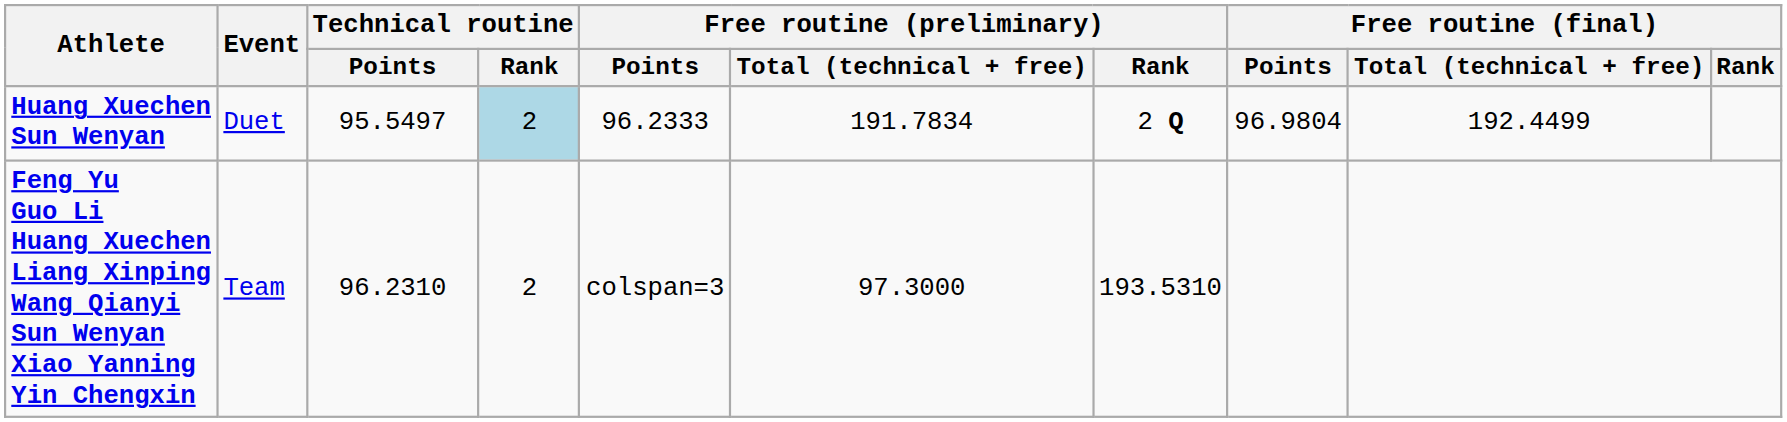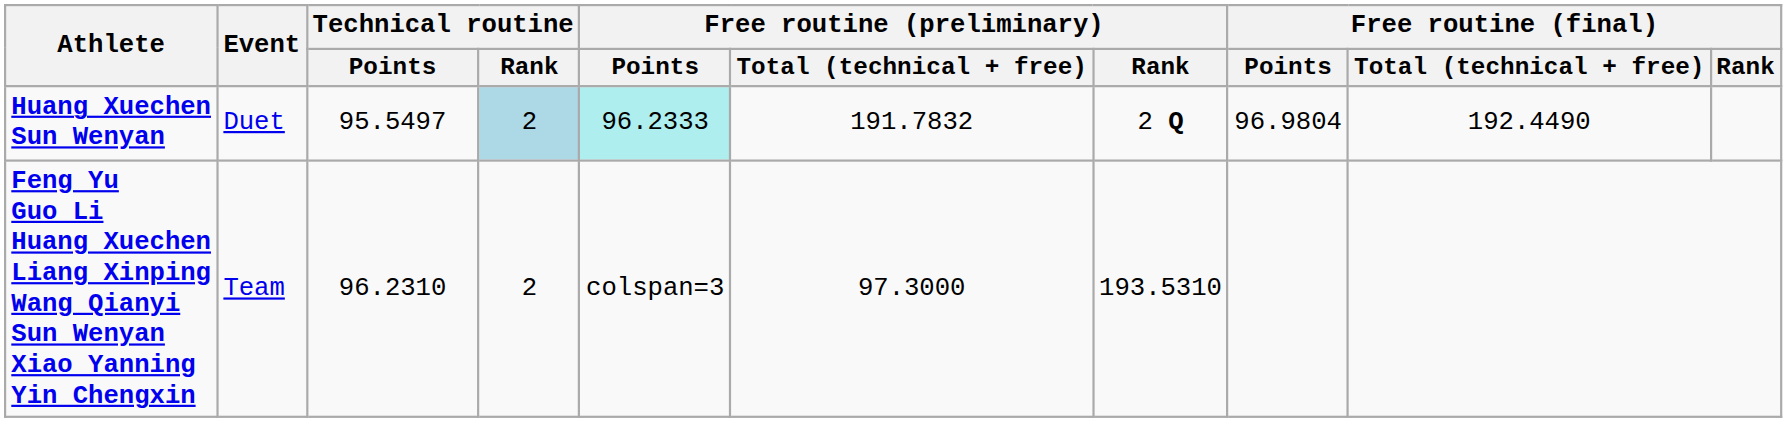(655, 123) no background -> (655, 123) paleturquoise background
(912, 123) 191.7834 -> (912, 123) 191.7832
(1529, 123) 192.4499 -> (1529, 123) 192.4490
